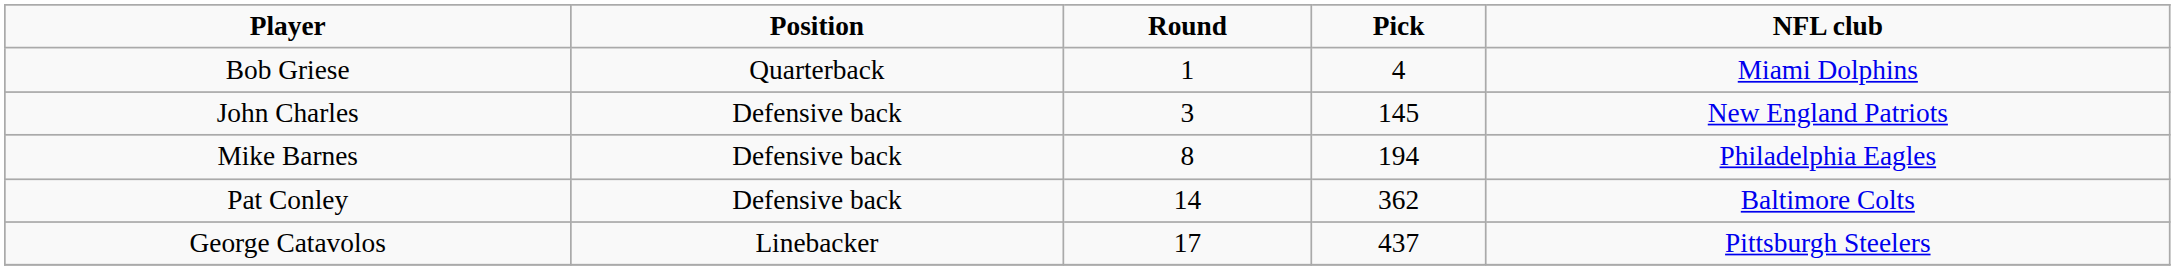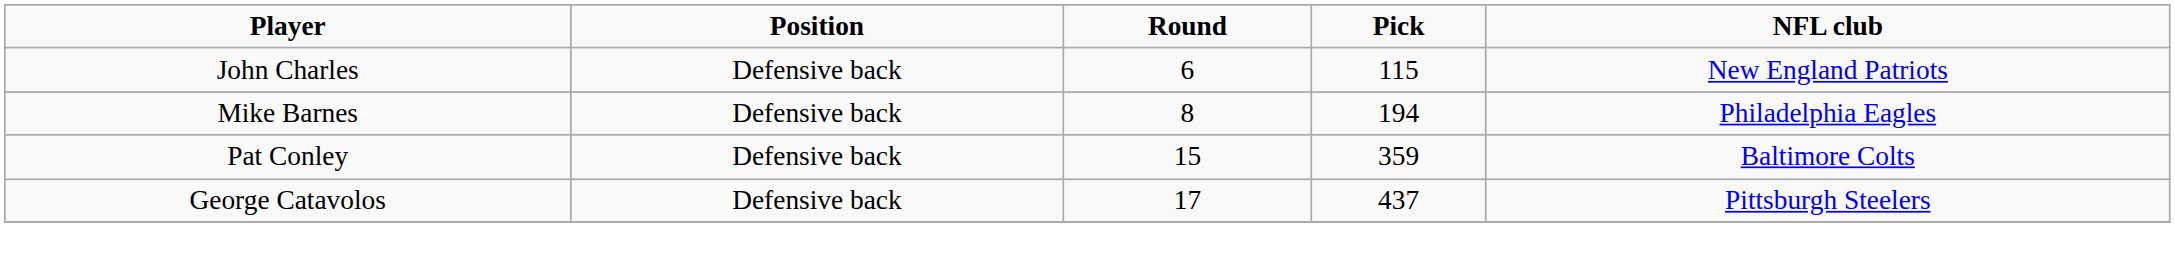- row: (288, 69)
(1187, 112) 3 -> (1187, 69) 6
(1399, 112) 145 -> (1399, 69) 115
(1187, 199) 14 -> (1187, 156) 15
(1399, 199) 362 -> (1399, 156) 359
(817, 243) Linebacker -> (817, 199) Defensive back
